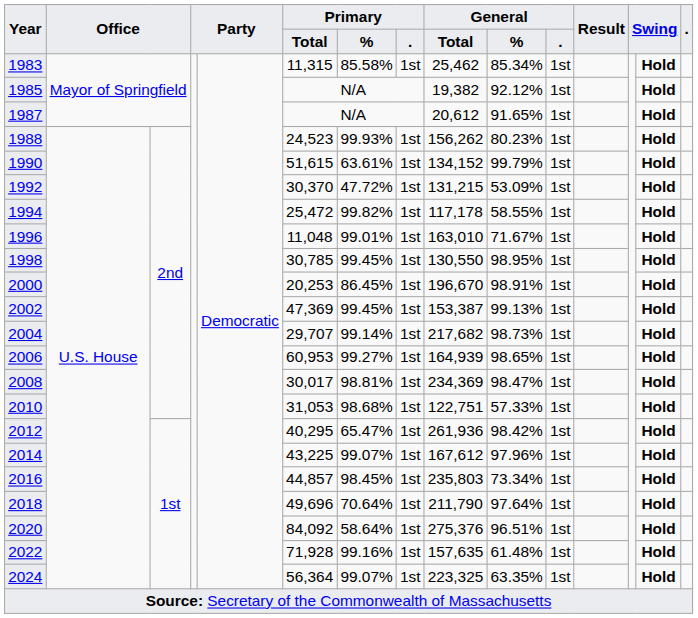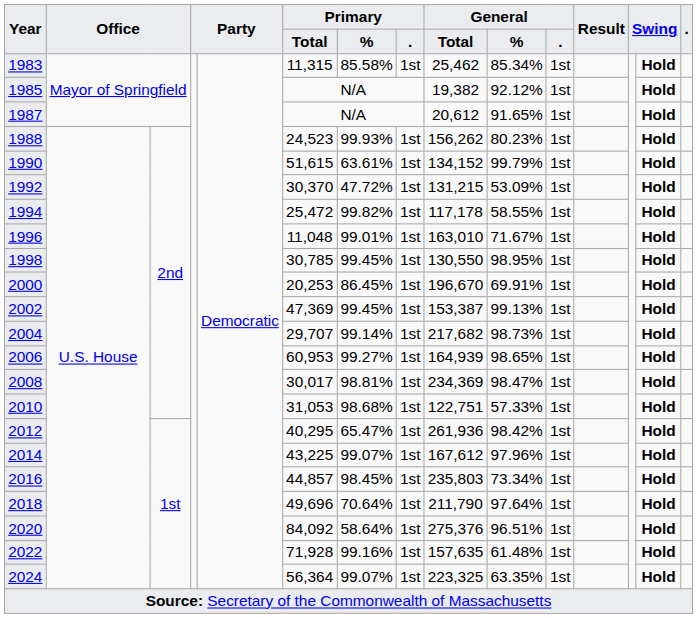(517, 285) 98.91% -> (517, 285) 69.91%
